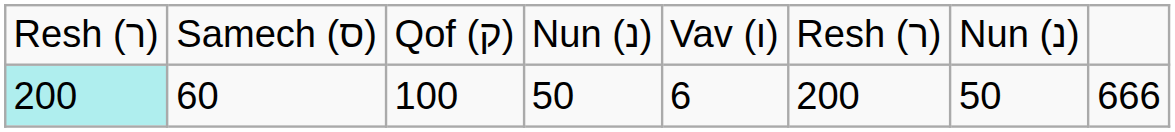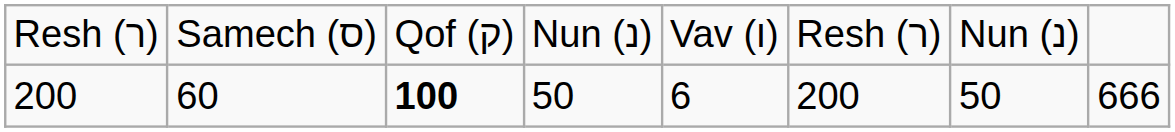(45, 95) paleturquoise background -> (45, 95) no background
(426, 95) normal -> (426, 95) bold
